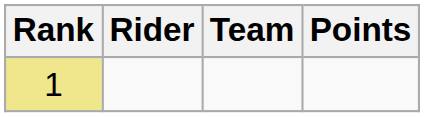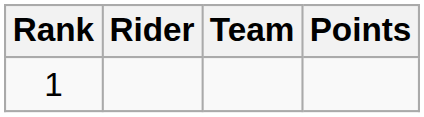(53, 83) khaki background -> (53, 83) no background
